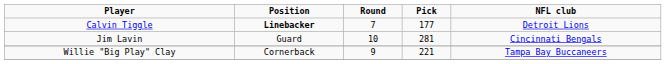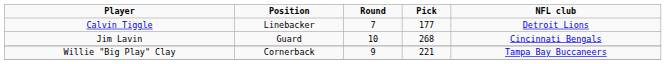(289, 25) bold -> (289, 25) normal
(427, 39) 281 -> (427, 39) 268
